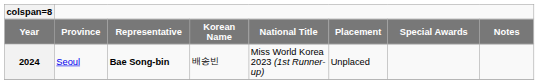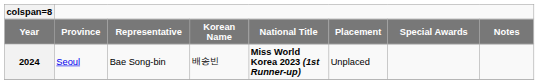(139, 62) bold -> (138, 62) normal
(288, 62) normal -> (285, 62) bold
